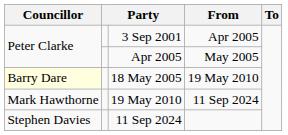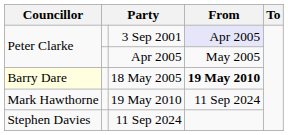(233, 36) no background -> (235, 36) lavender background
(223, 78) normal -> (224, 78) bold
